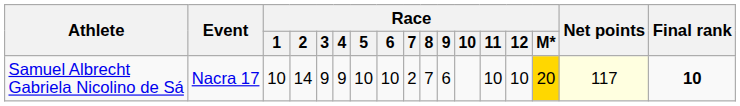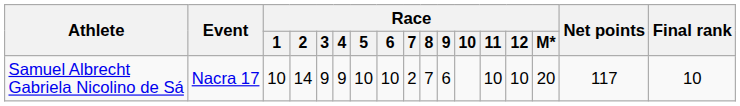(546, 79) gold background -> (546, 79) no background
(604, 79) lightyellow background -> (604, 79) no background
(692, 79) bold -> (692, 79) normal
